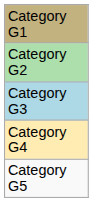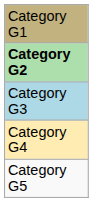(37, 62) normal -> (39, 62) bold
